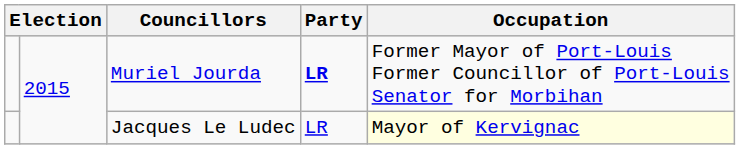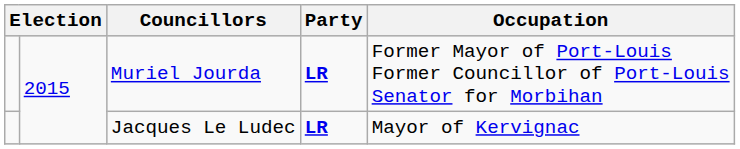(316, 128) normal -> (316, 128) bold
(476, 128) lightyellow background -> (476, 128) no background
